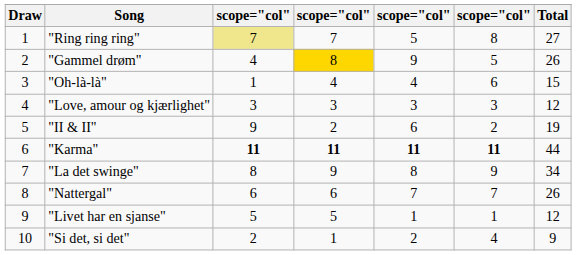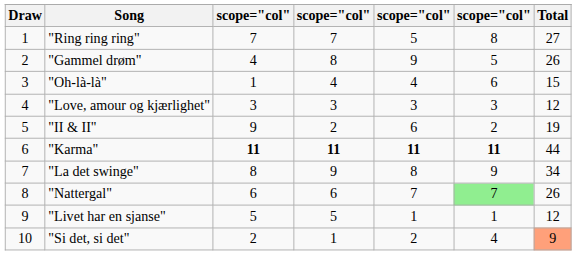(253, 37) khaki background -> (253, 37) no background
(334, 60) gold background -> (334, 60) no background
(494, 194) no background -> (494, 194) lightgreen background
(553, 238) no background -> (553, 238) lightsalmon background
